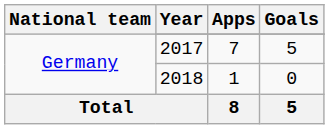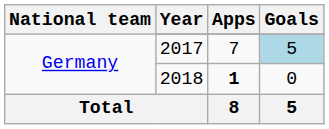(292, 49) no background -> (292, 49) lightblue background
(234, 79) normal -> (234, 79) bold
